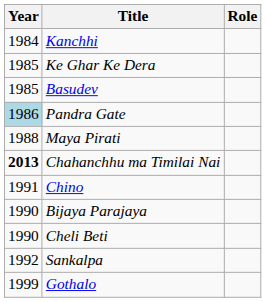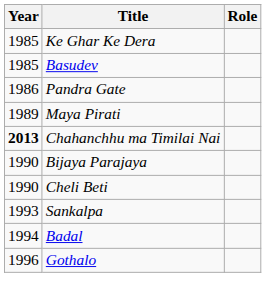- row: (72, 41)
(23, 114) lightblue background -> (23, 89) no background
(23, 138) 1988 -> (23, 114) 1989
- row: (65, 187)
(23, 260) 1992 -> (23, 211) 1993
+ row: (64, 235)
(23, 284) 1999 -> (23, 260) 1996
